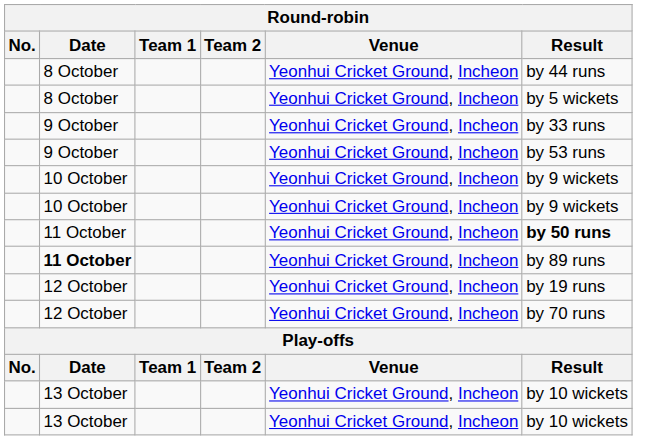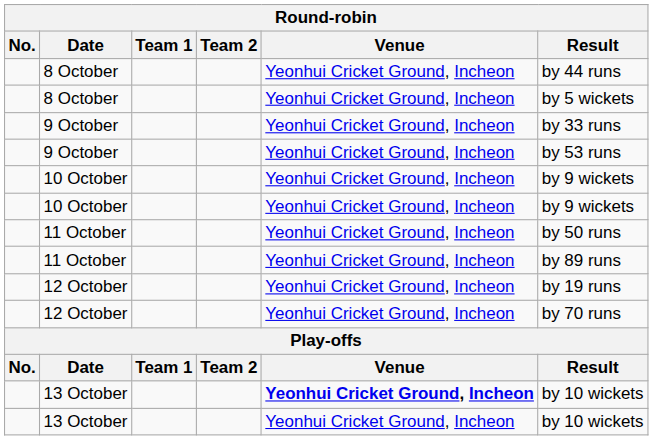(569, 233) bold -> (581, 233) normal
(87, 260) bold -> (85, 260) normal
(394, 394) normal -> (400, 394) bold
